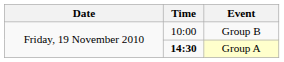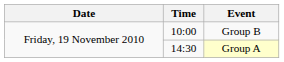(184, 48) bold -> (184, 48) normal
